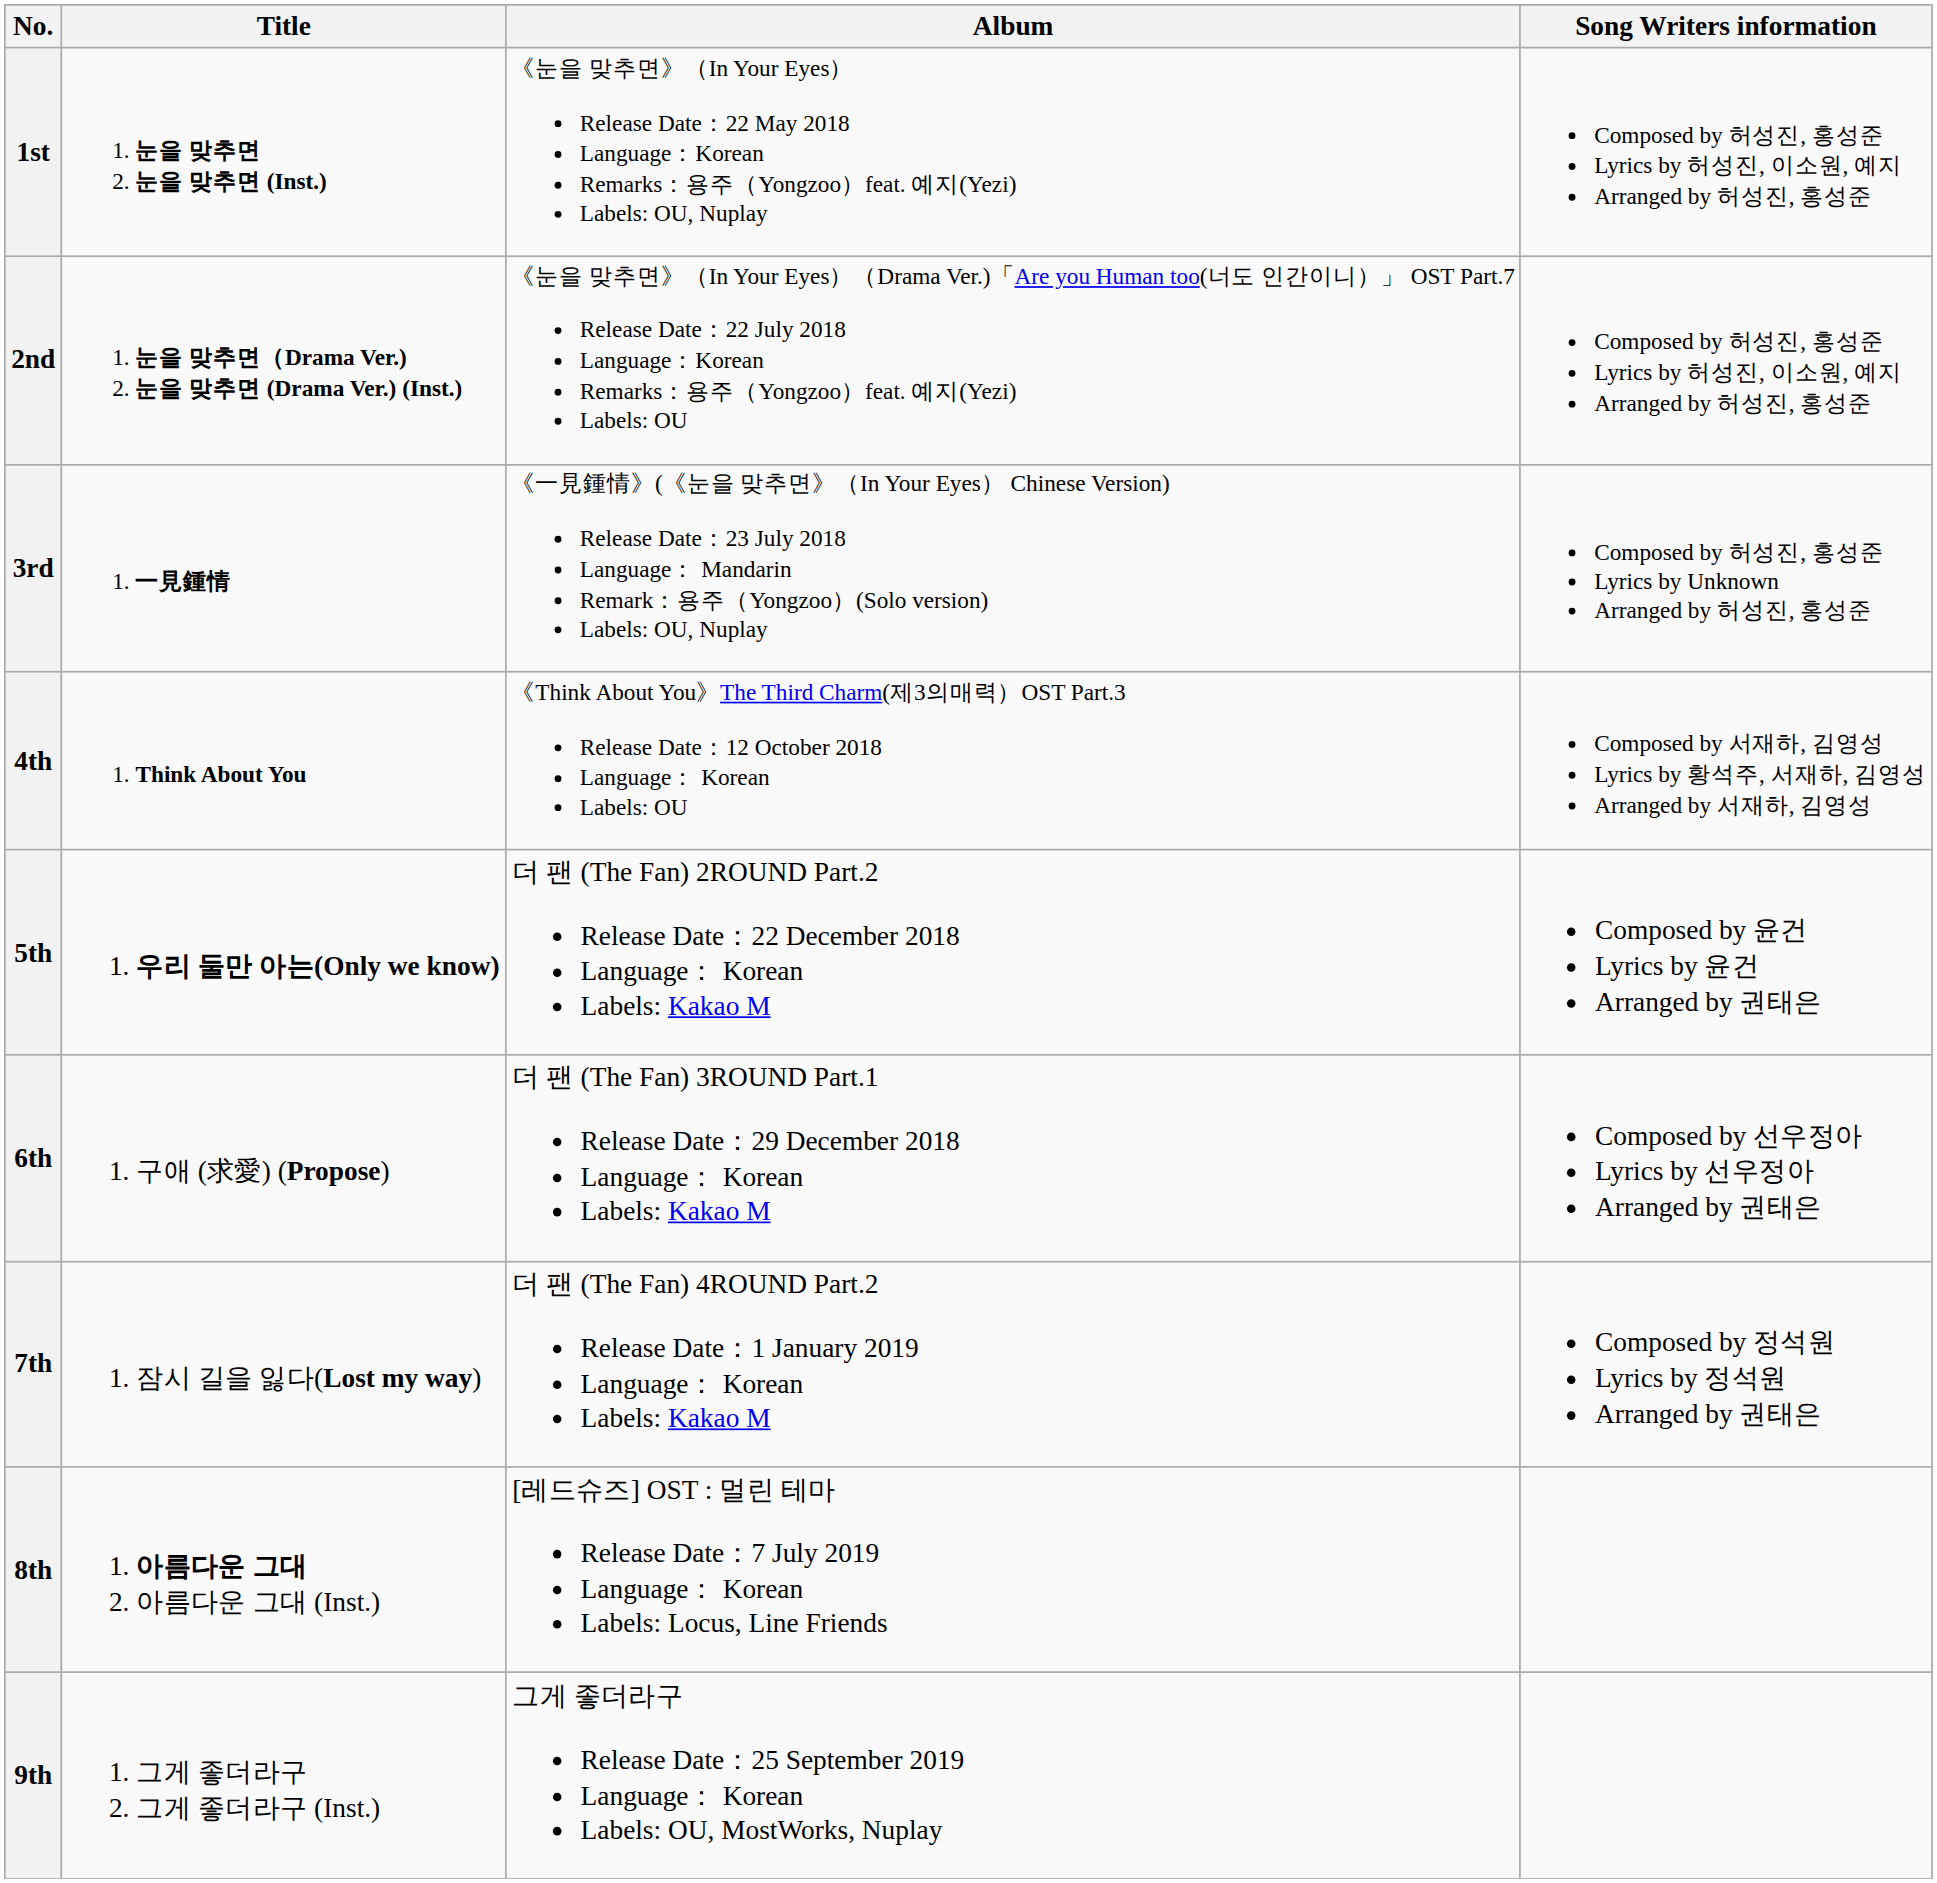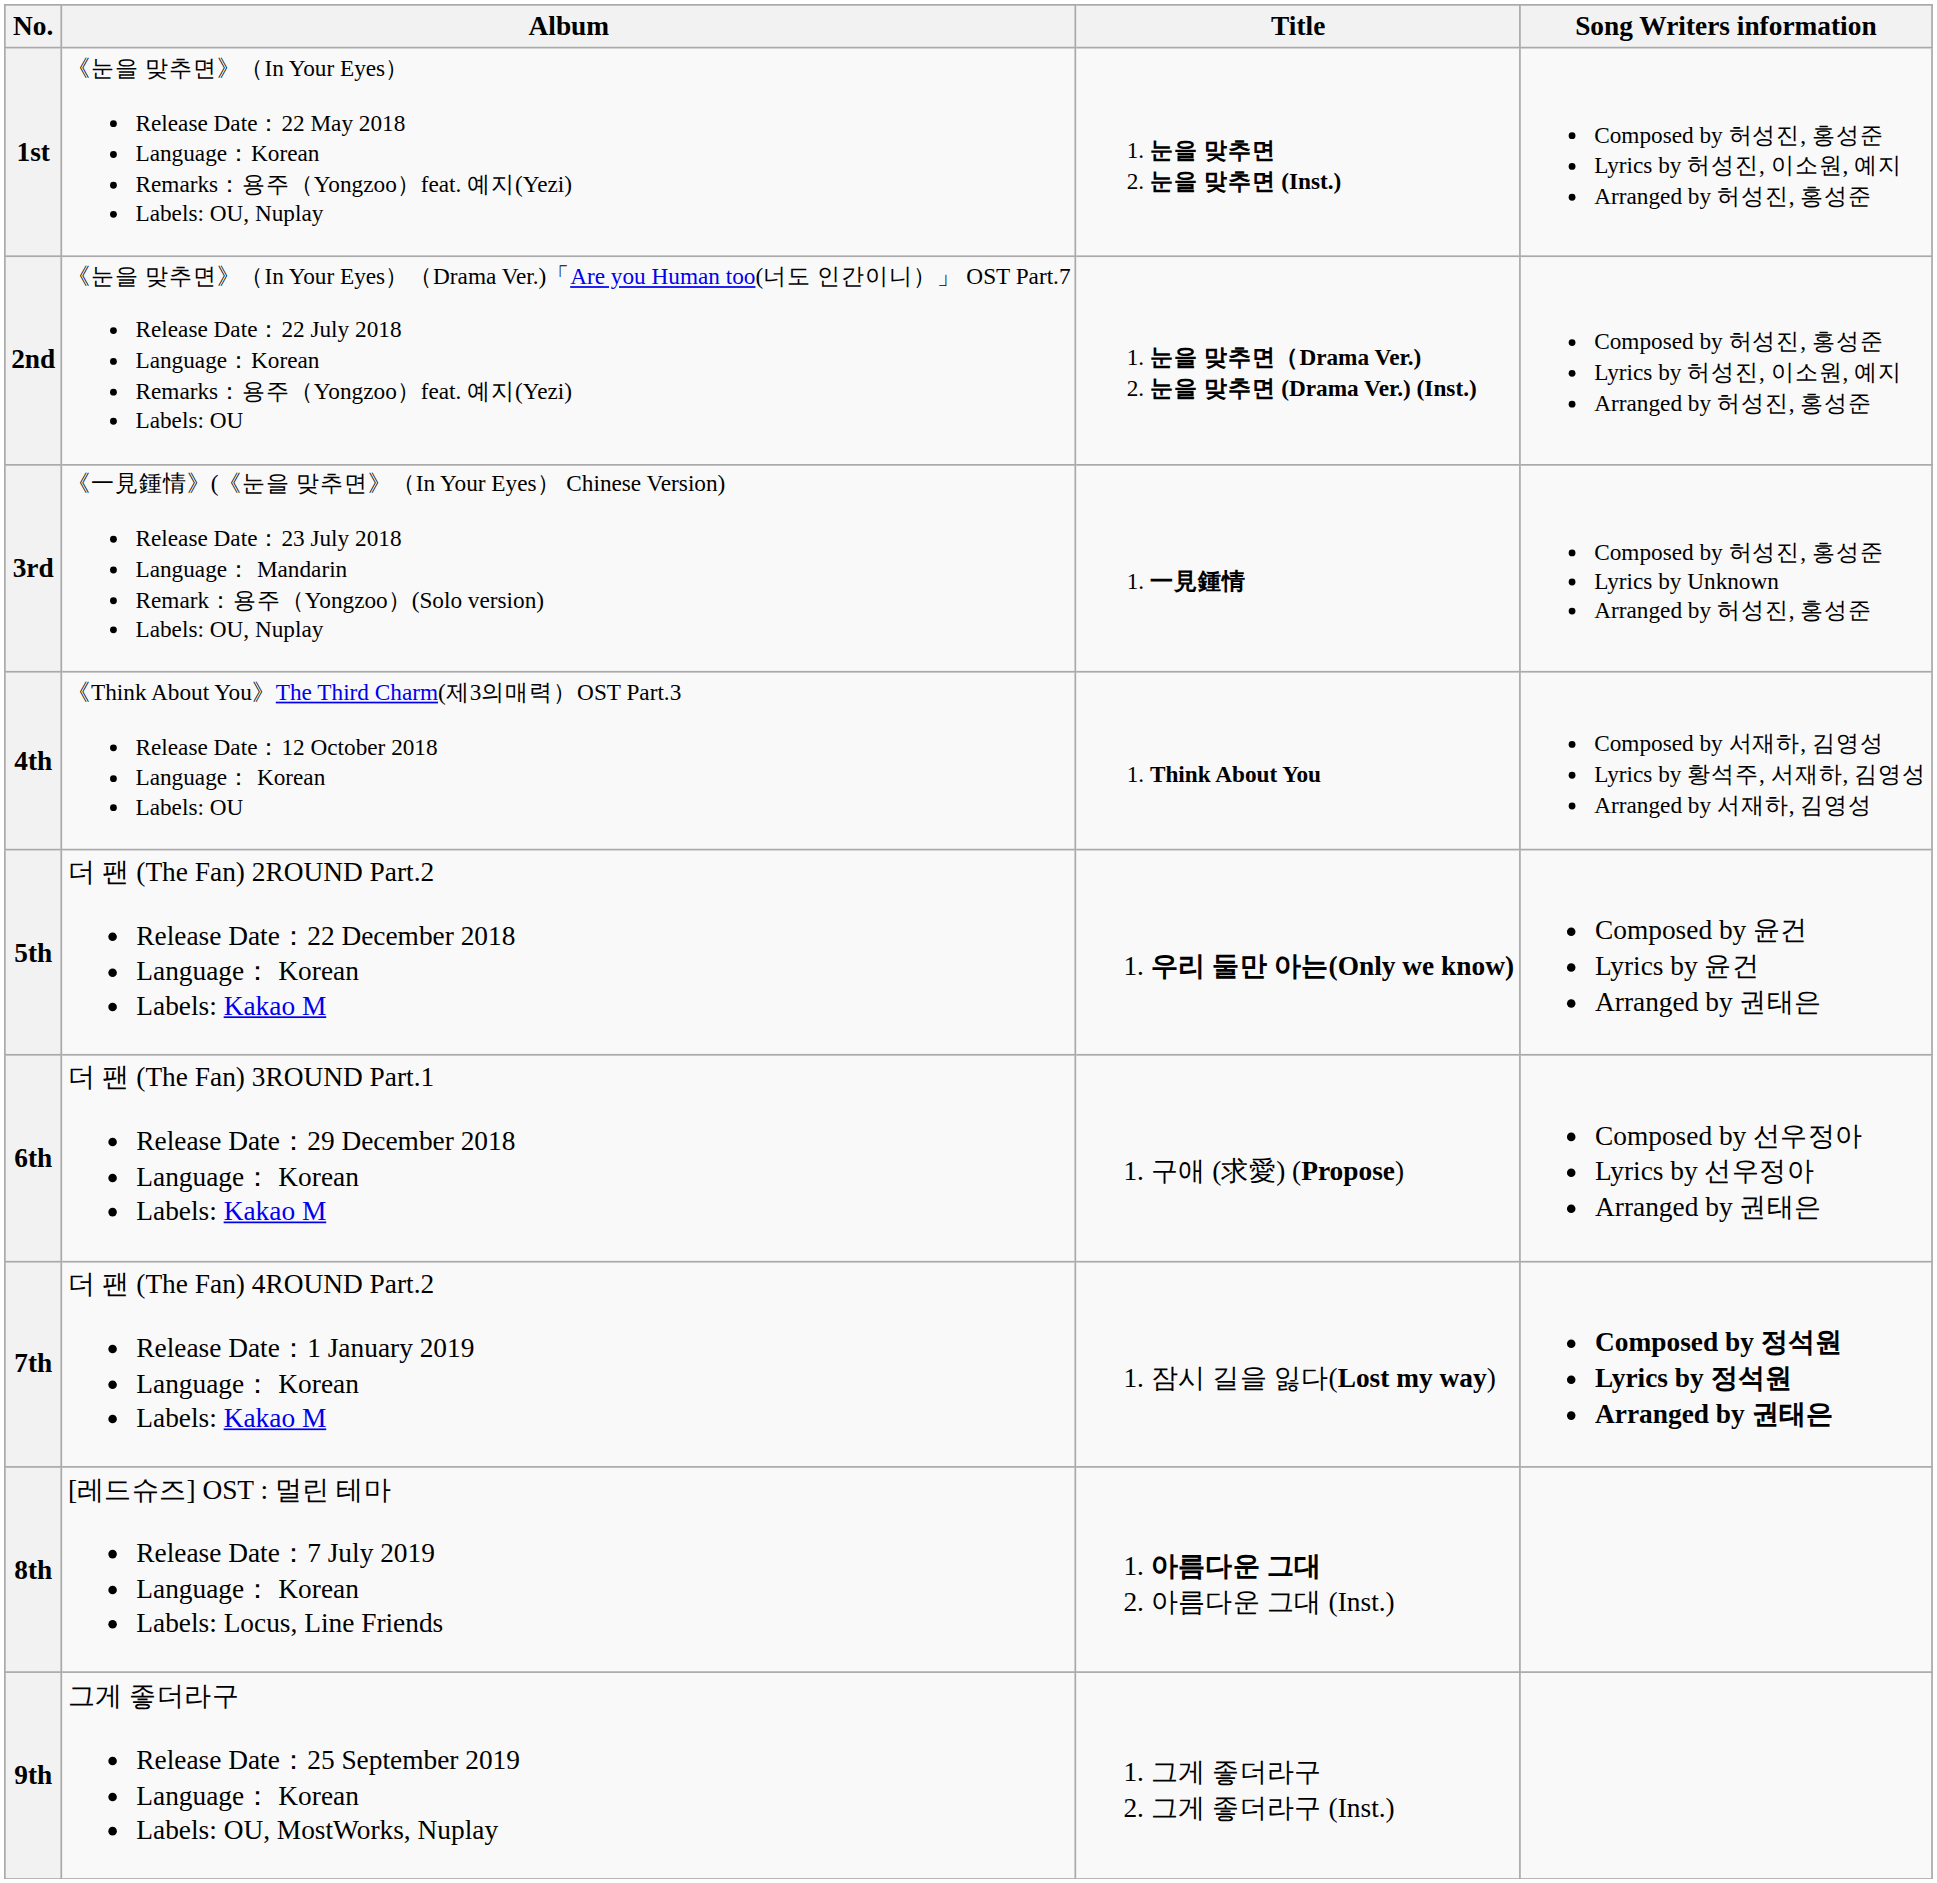columns swapped: (1013, 26) <-> (284, 26)
(1726, 1379) normal -> (1726, 1379) bold
